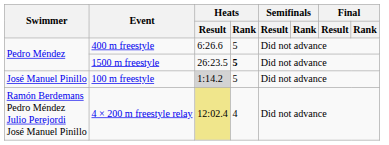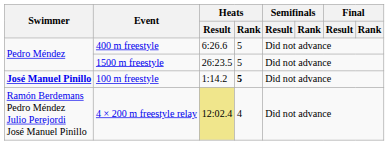(235, 63) bold -> (240, 63) normal
(47, 79) normal -> (49, 79) bold
(210, 79) lightgrey background -> (214, 79) no background
(235, 79) normal -> (240, 79) bold
